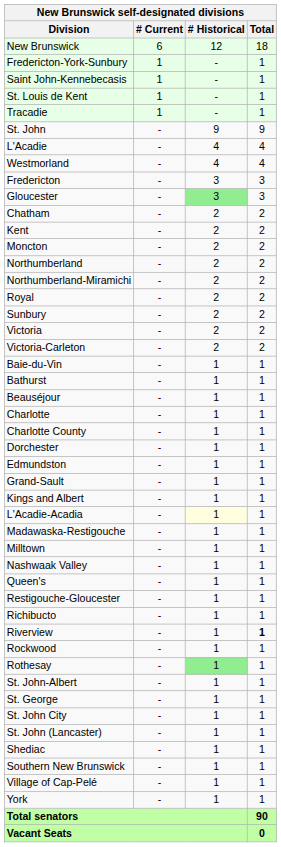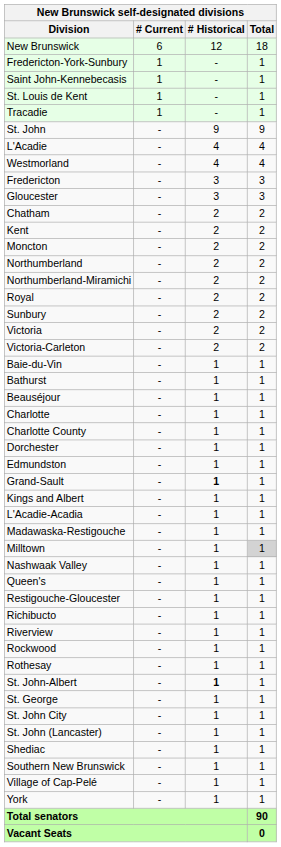(216, 197) lightgreen background -> (216, 197) no background
(216, 481) normal -> (216, 481) bold
(216, 515) lightyellow background -> (216, 515) no background
(262, 548) no background -> (262, 548) lightgrey background
(262, 632) bold -> (262, 632) normal
(216, 666) lightgreen background -> (216, 666) no background
(216, 682) normal -> (216, 682) bold
